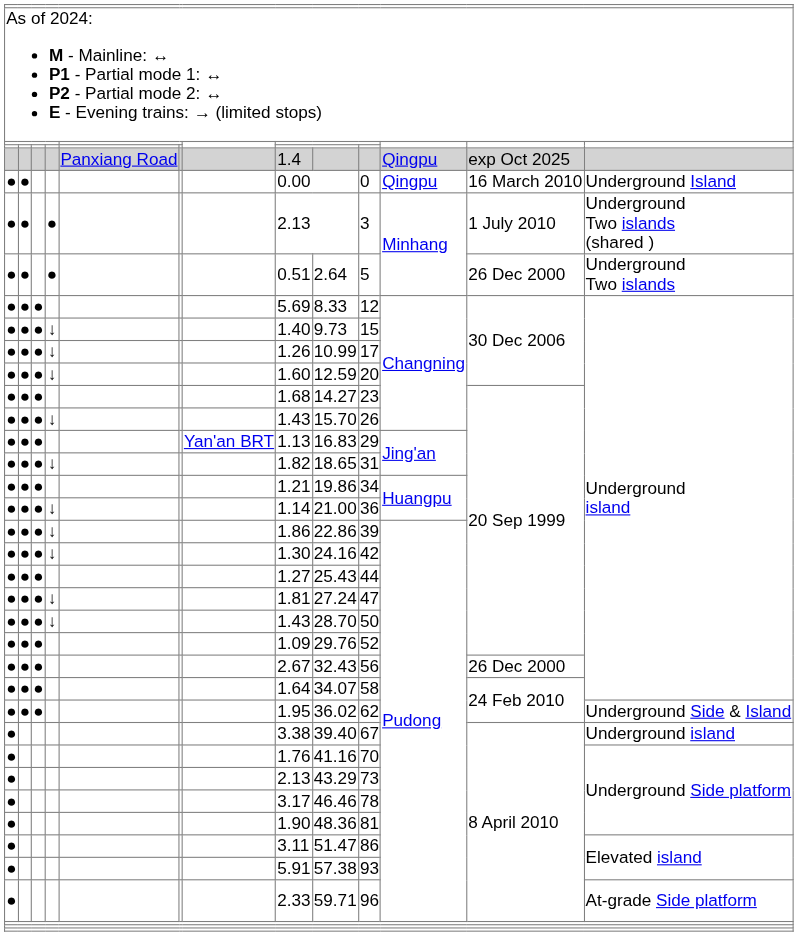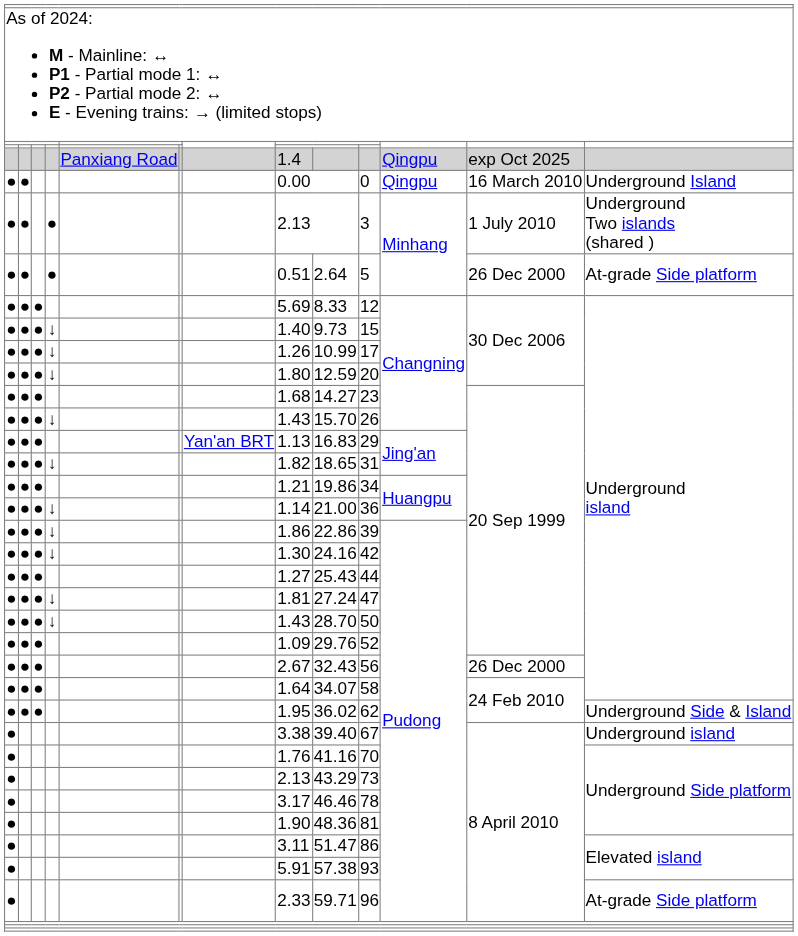(636, 274) Underground Two islands -> (671, 274) At-grade Side platform
(294, 374) 1.60 -> (294, 374) 1.80
